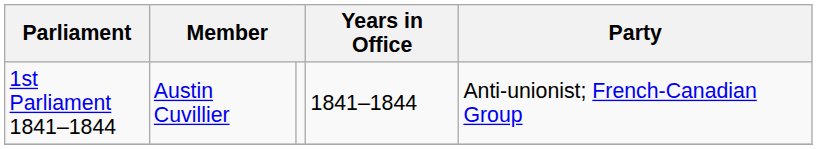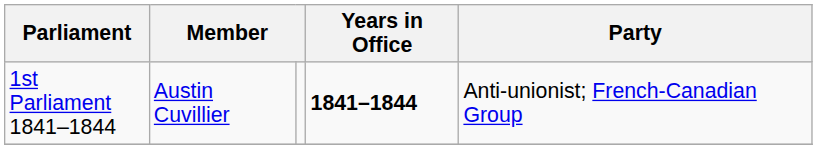(364, 103) normal -> (364, 103) bold
